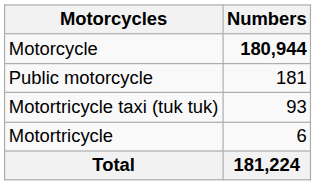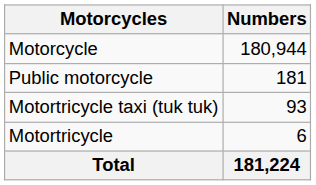(273, 48) bold -> (273, 48) normal
